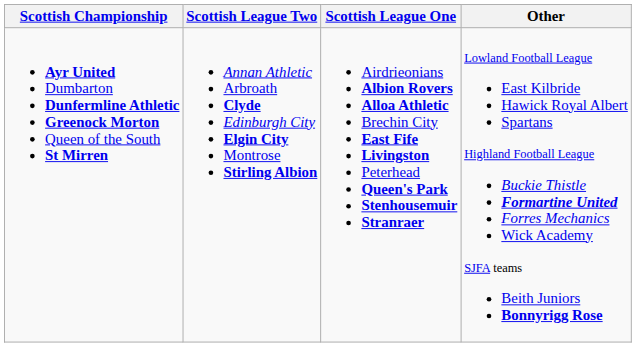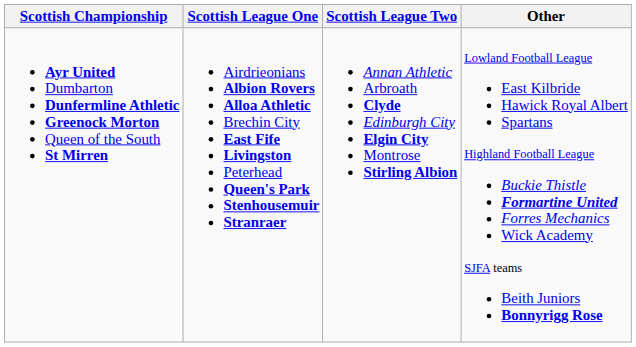columns swapped: (391, 16) <-> (252, 16)
